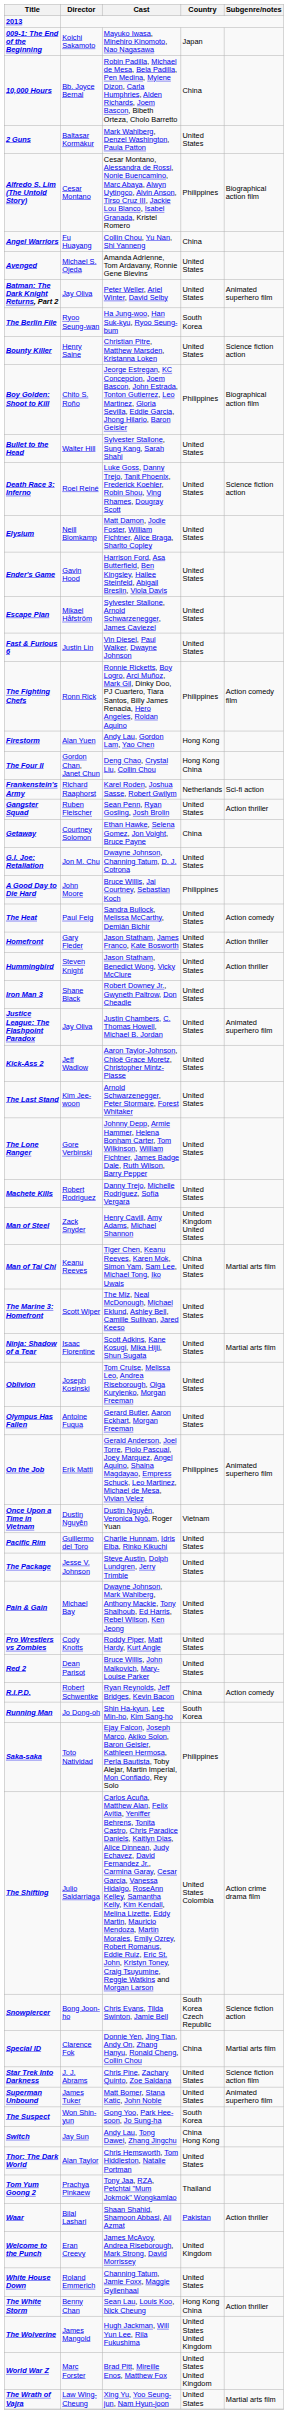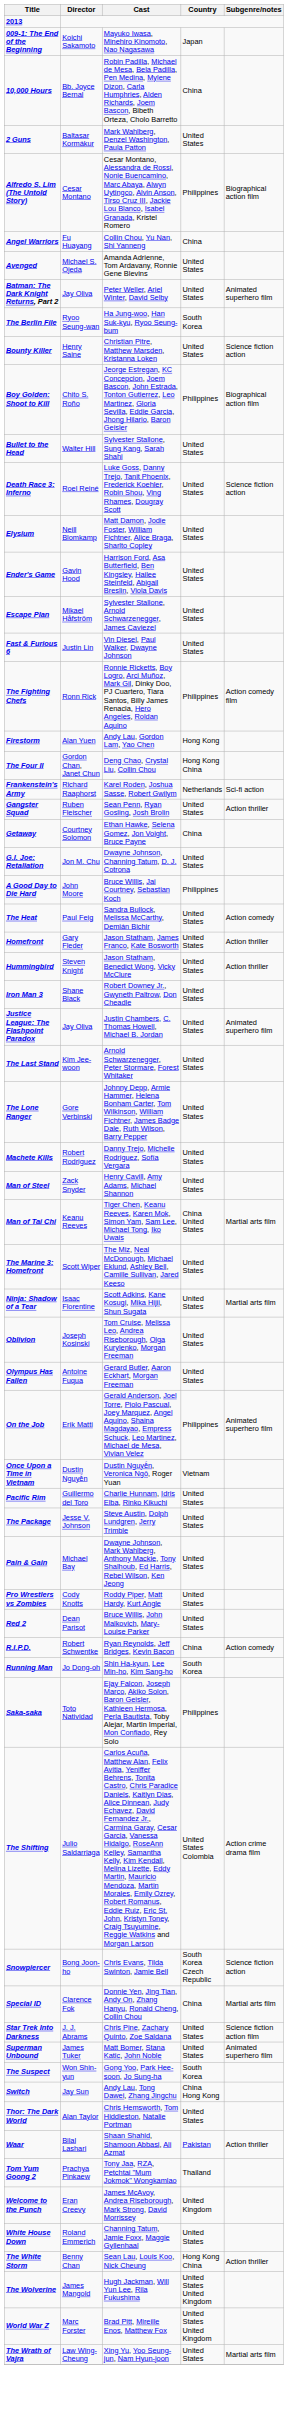- row: (25, 1063)
(197, 1226) United Kingdom United States -> (193, 1185) United States
rows swapped: (22, 2189) <-> (15, 2217)
